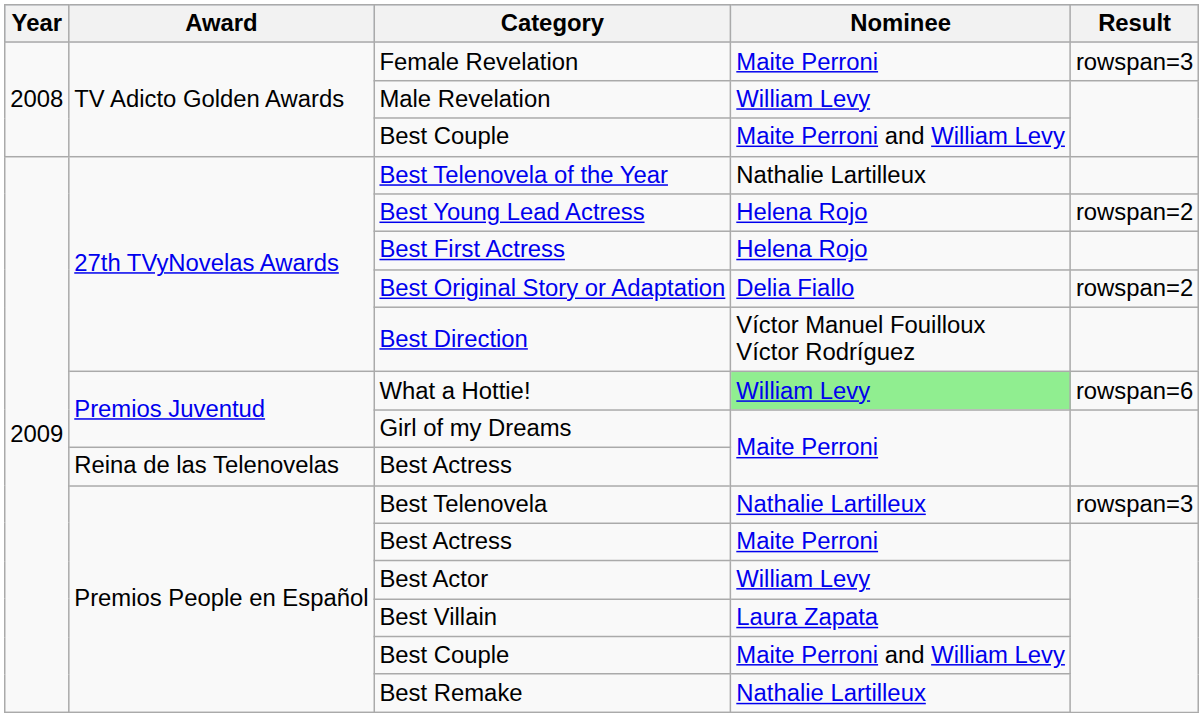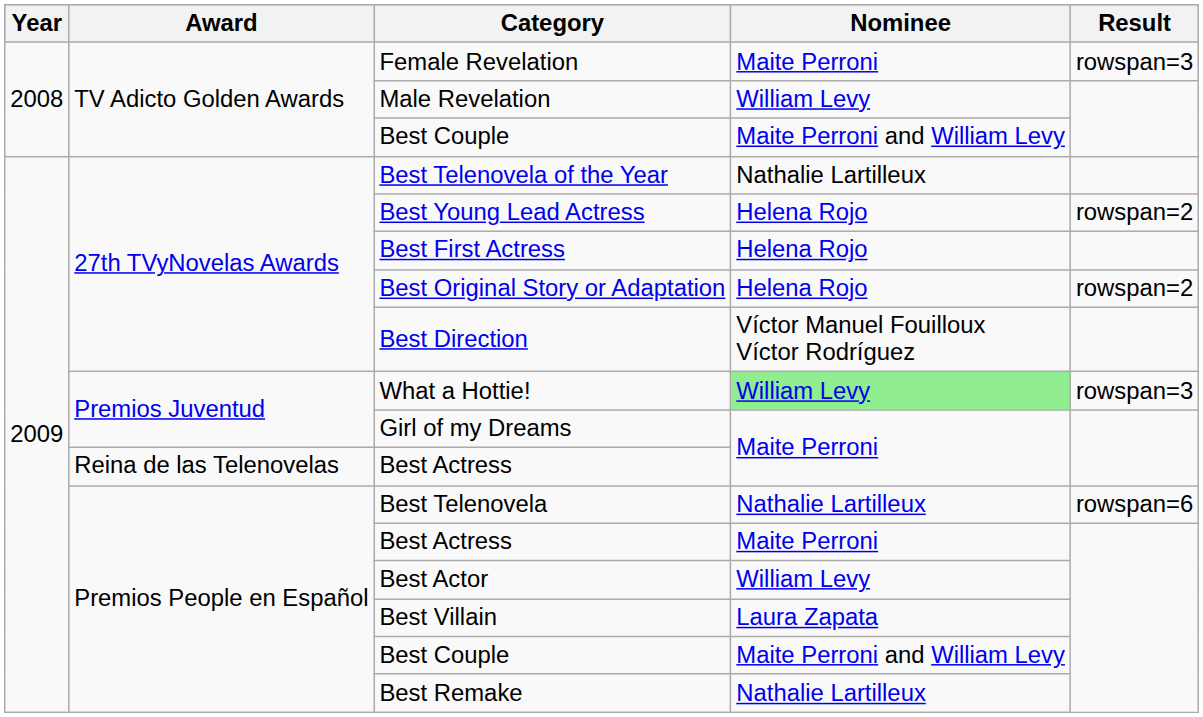(795, 288) Delia Fiallo -> (802, 288) Helena Rojo
(1135, 390) rowspan=6 -> (1135, 390) rowspan=3
(1135, 503) rowspan=3 -> (1135, 503) rowspan=6
